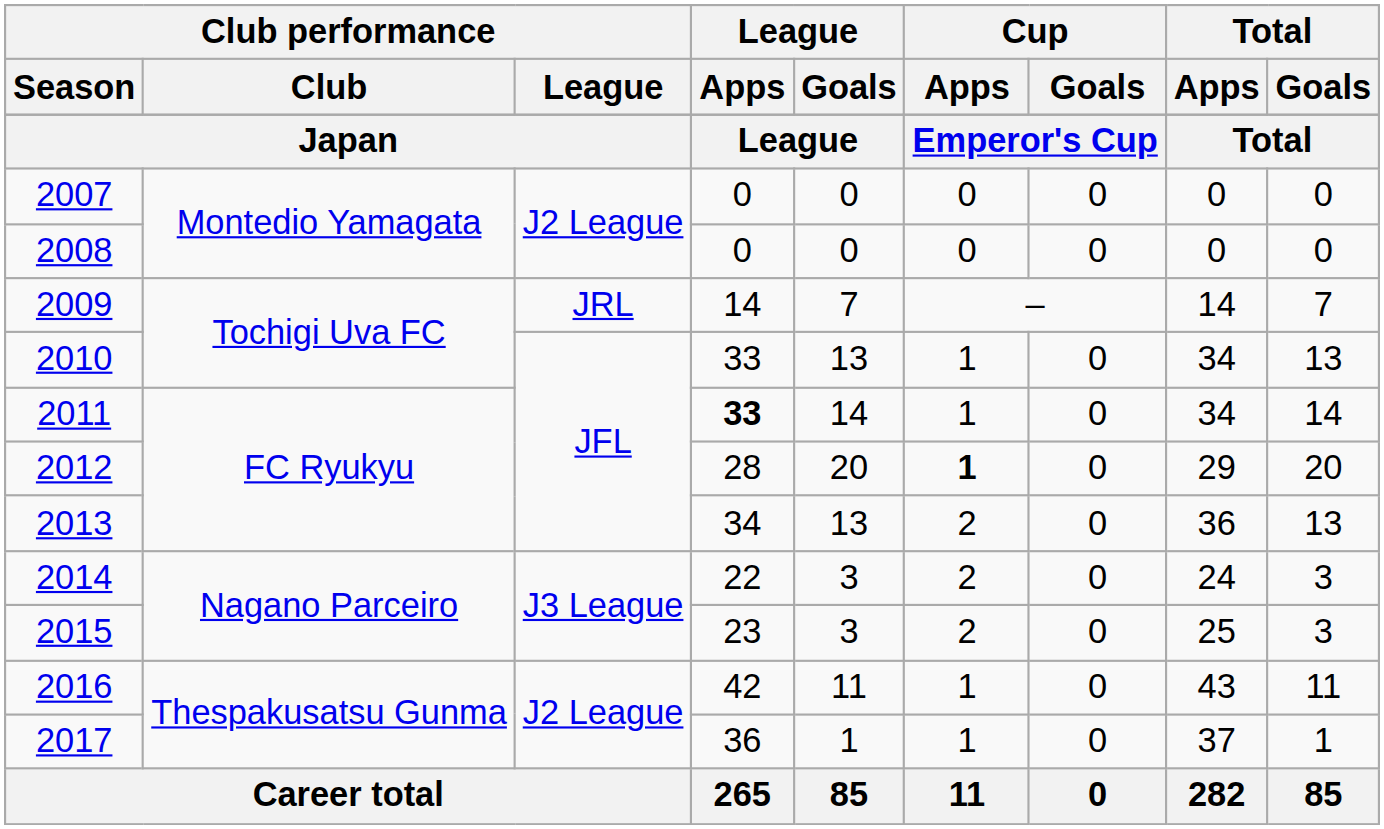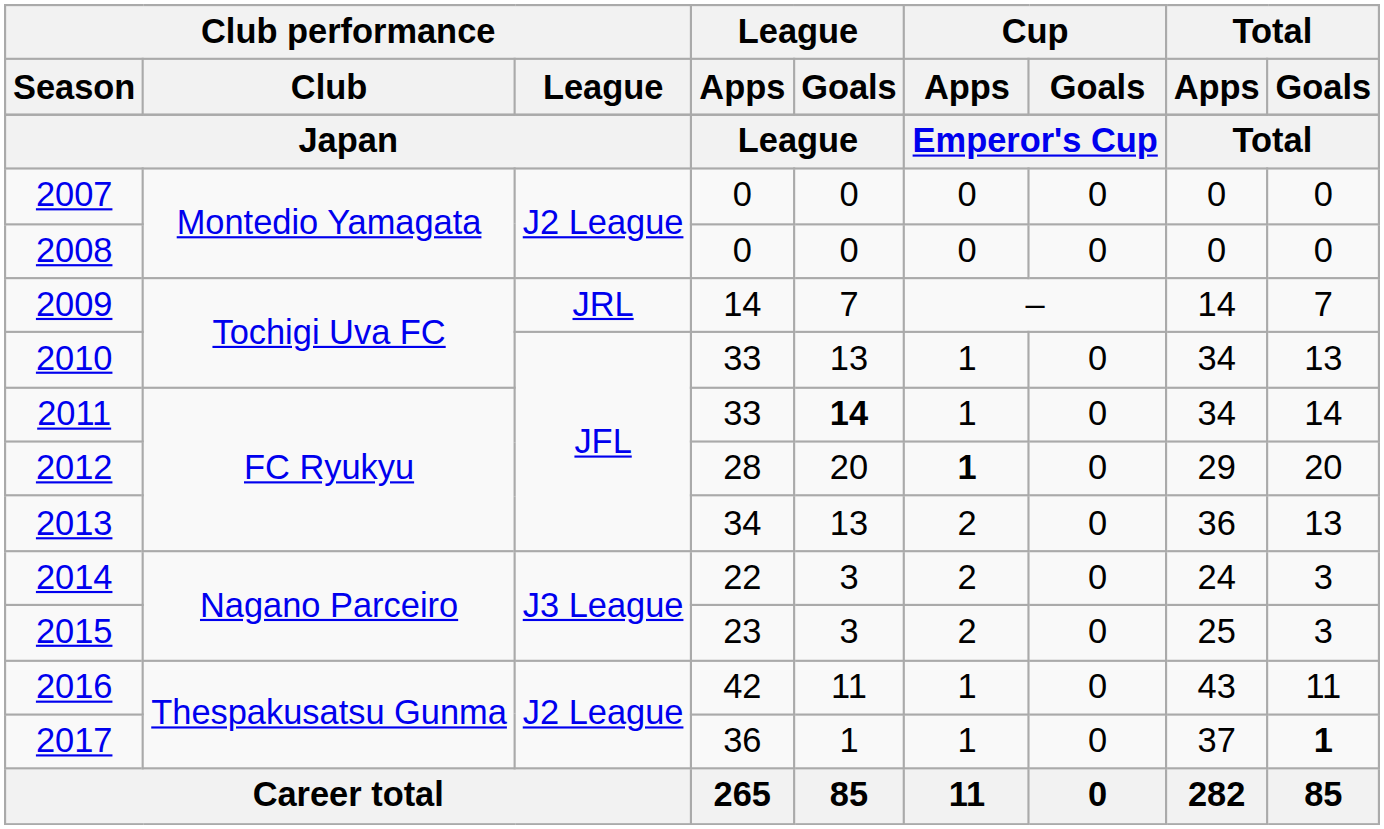(742, 413) bold -> (742, 413) normal
(849, 413) normal -> (849, 413) bold
(1323, 741) normal -> (1323, 741) bold
